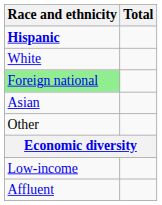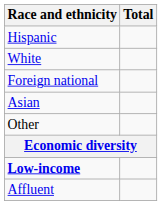(34, 37) bold -> (32, 37) normal
(53, 80) lightgreen background -> (53, 80) no background
(43, 168) normal -> (44, 168) bold
